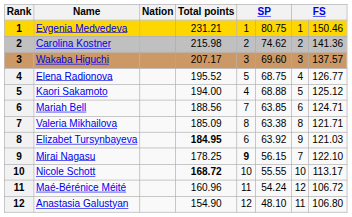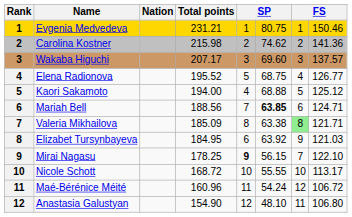(274, 108) normal -> (274, 108) bold
(300, 124) no background -> (300, 124) lightgreen background
(206, 140) bold -> (206, 140) normal
(206, 172) bold -> (206, 172) normal
